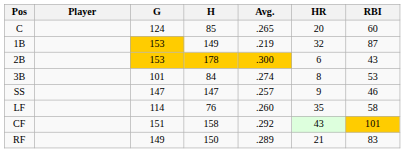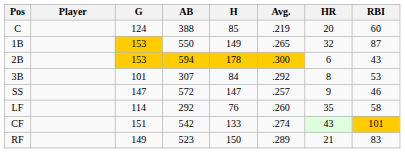+ column: (186, 12)
(265, 28) .265 -> (281, 28) .219
(265, 44) .219 -> (281, 44) .265
(265, 76) .274 -> (281, 76) .292
(211, 124) 158 -> (234, 124) 133
(265, 124) .292 -> (281, 124) .274
